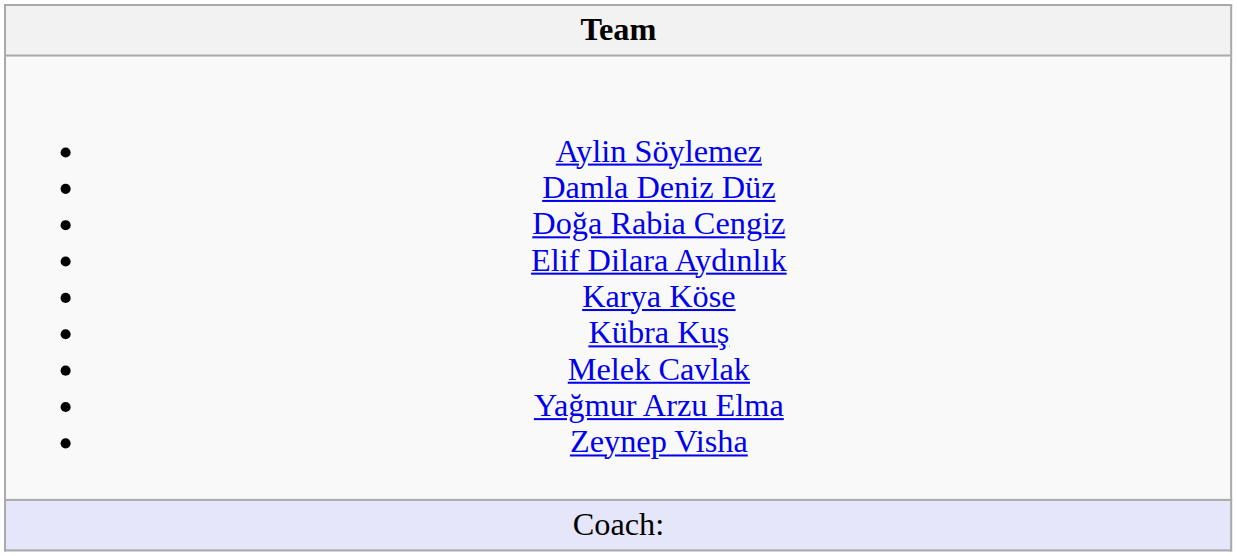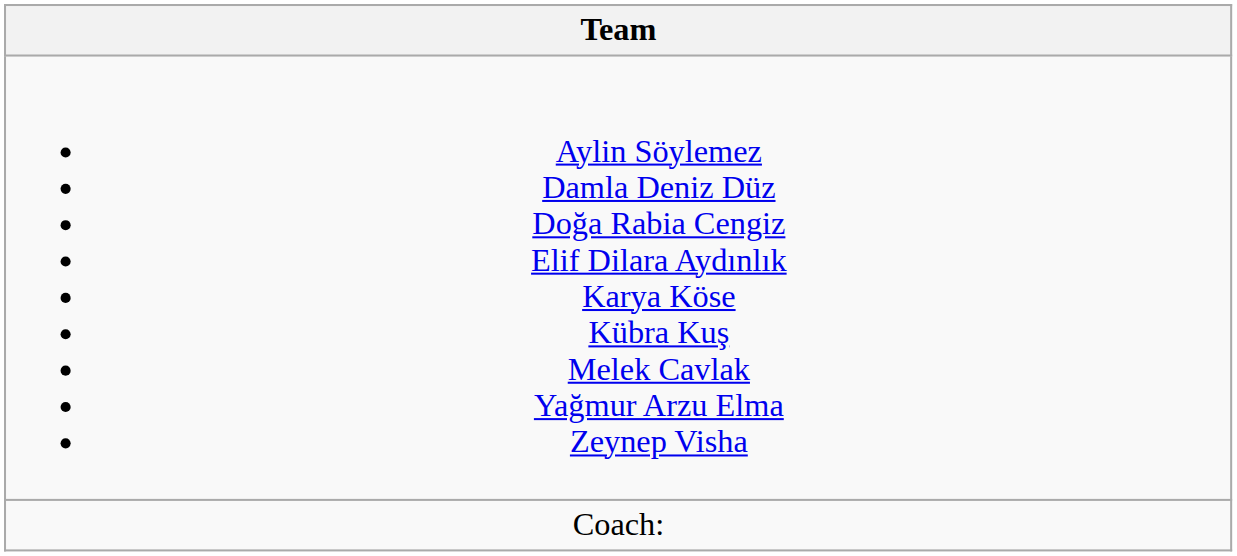(618, 524) lavender background -> (618, 524) no background
